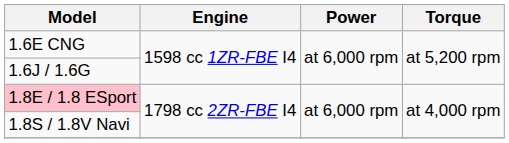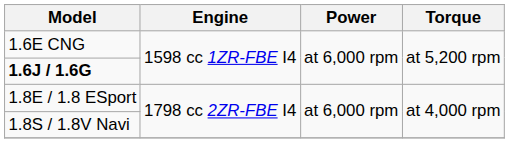(49, 71) normal -> (50, 71) bold
(72, 97) pink background -> (72, 97) no background
